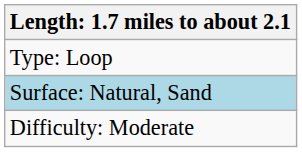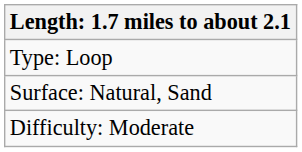(111, 92) lightblue background -> (111, 92) no background
